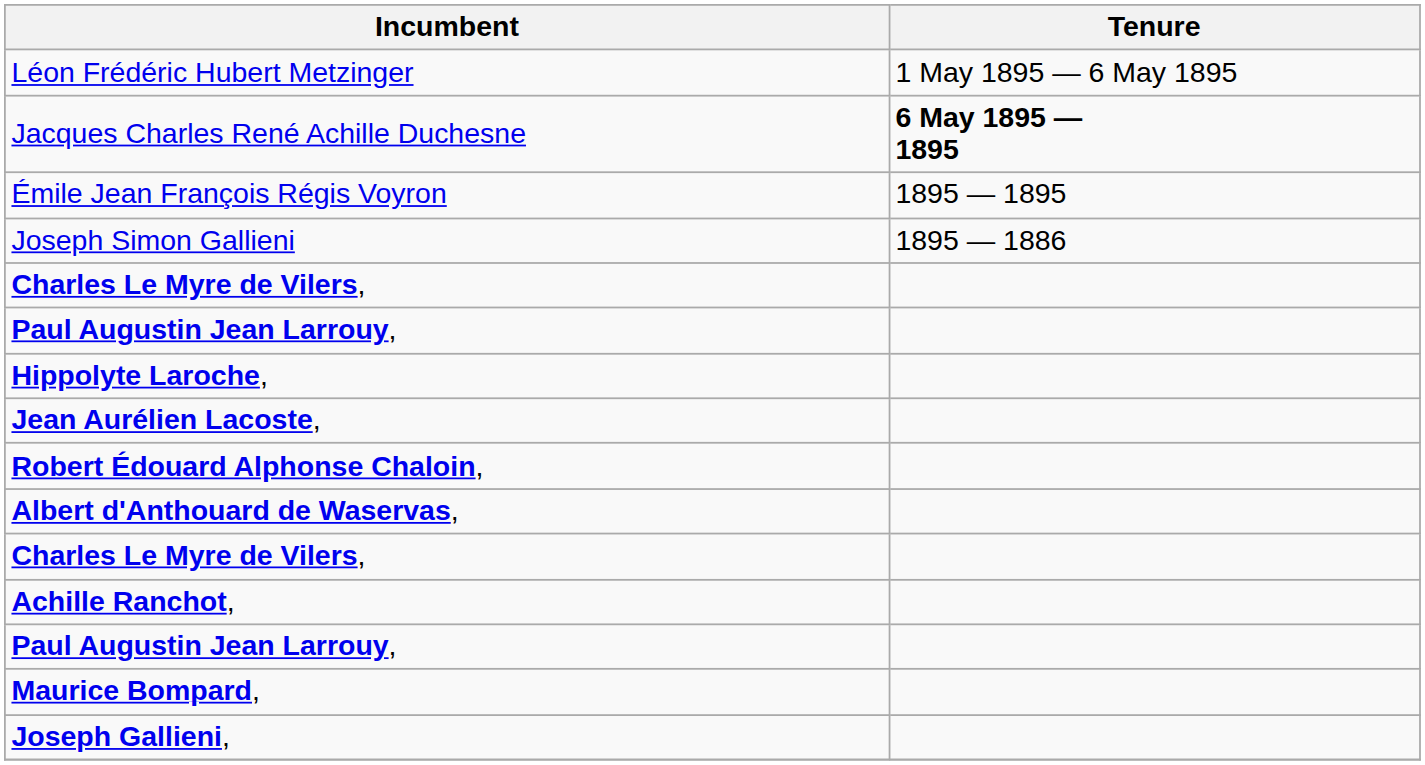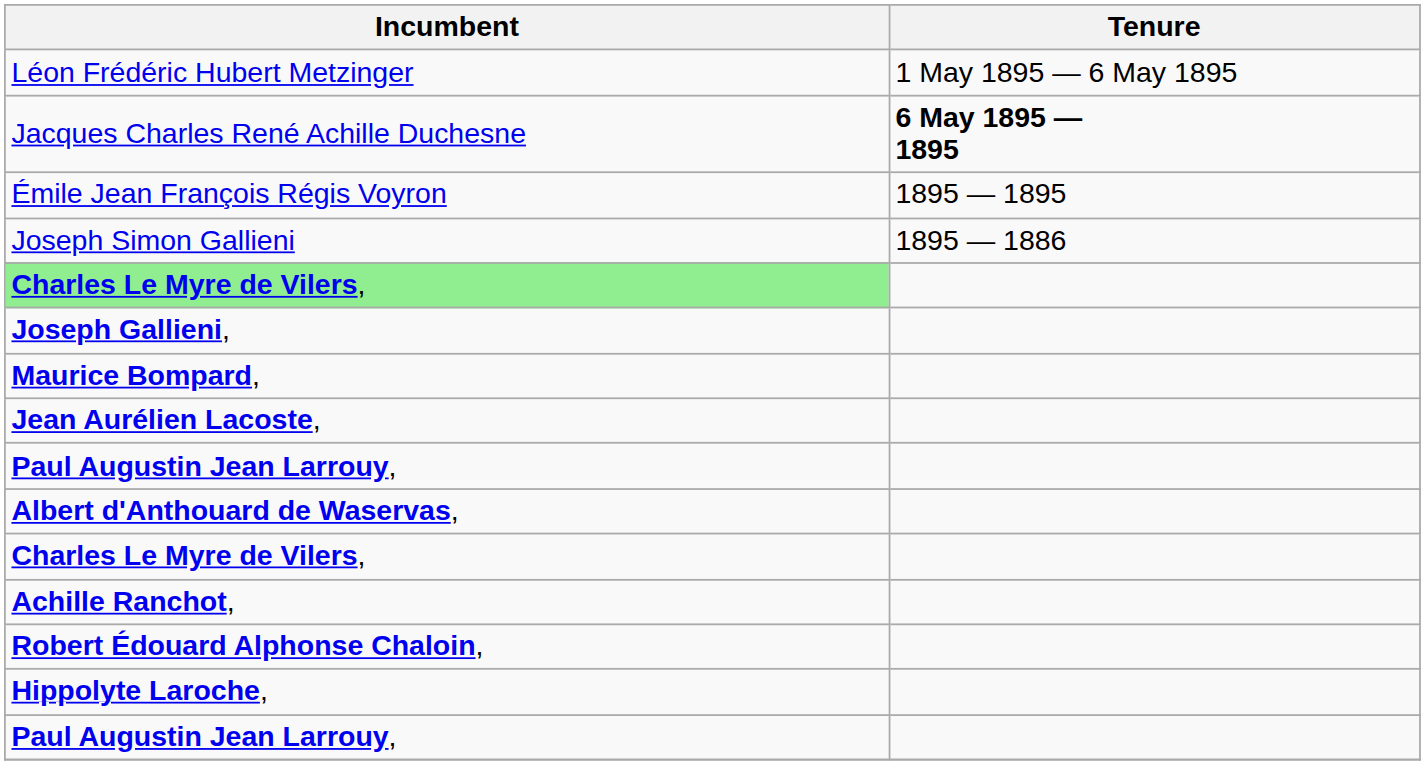(188, 284) no background -> (188, 284) lightgreen background
(204, 330) Paul Augustin Jean Larrouy, -> (121, 330) Joseph Gallieni,
(140, 375) Hippolyte Laroche, -> (136, 375) Maurice Bompard,
(247, 465) Robert Édouard Alphonse Chaloin, -> (204, 465) Paul Augustin Jean Larrouy,
(204, 646) Paul Augustin Jean Larrouy, -> (247, 646) Robert Édouard Alphonse Chaloin,
(136, 691) Maurice Bompard, -> (140, 691) Hippolyte Laroche,
(121, 736) Joseph Gallieni, -> (204, 736) Paul Augustin Jean Larrouy,
